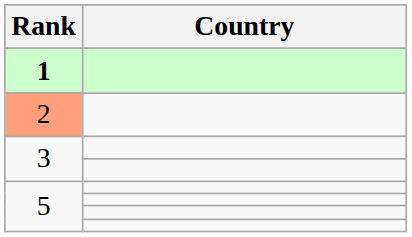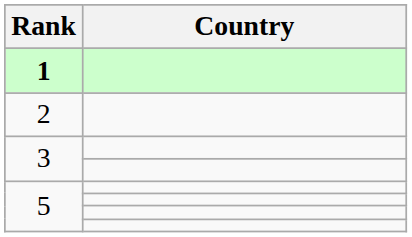(44, 114) lightsalmon background -> (44, 114) no background
